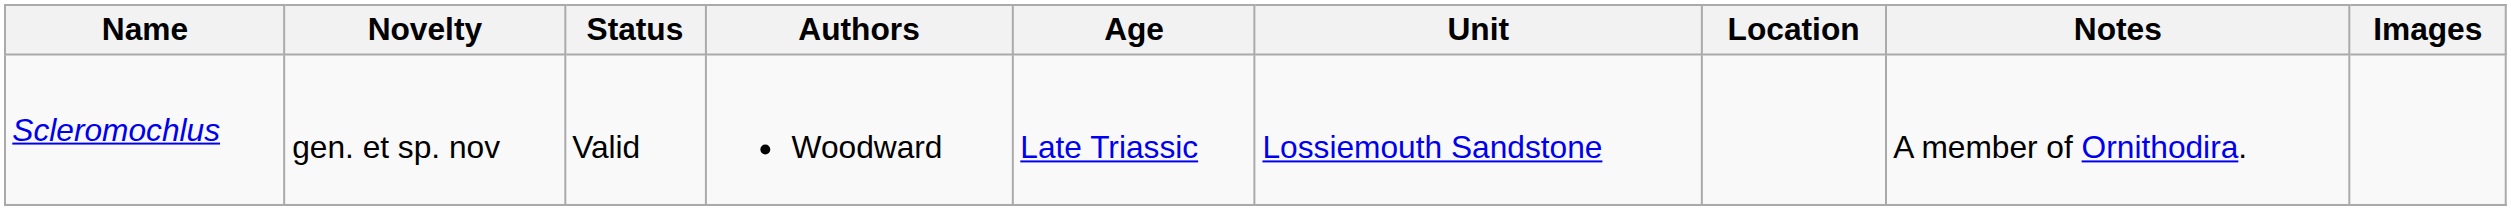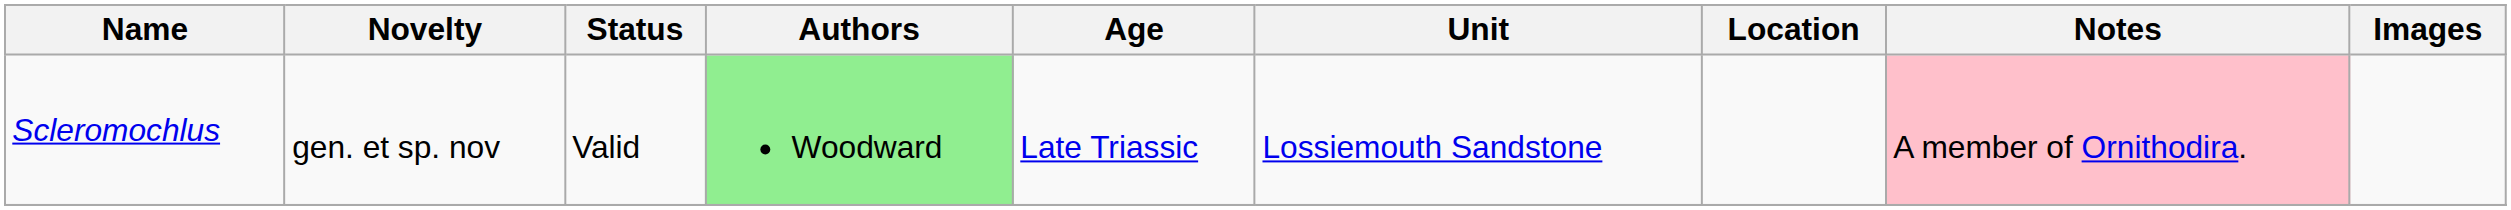(859, 148) no background -> (859, 148) lightgreen background
(2070, 147) no background -> (2070, 147) pink background
